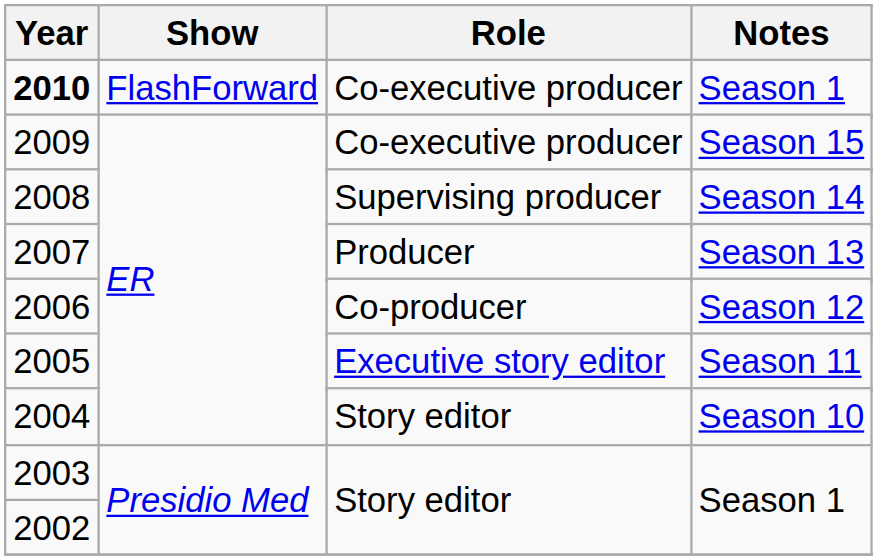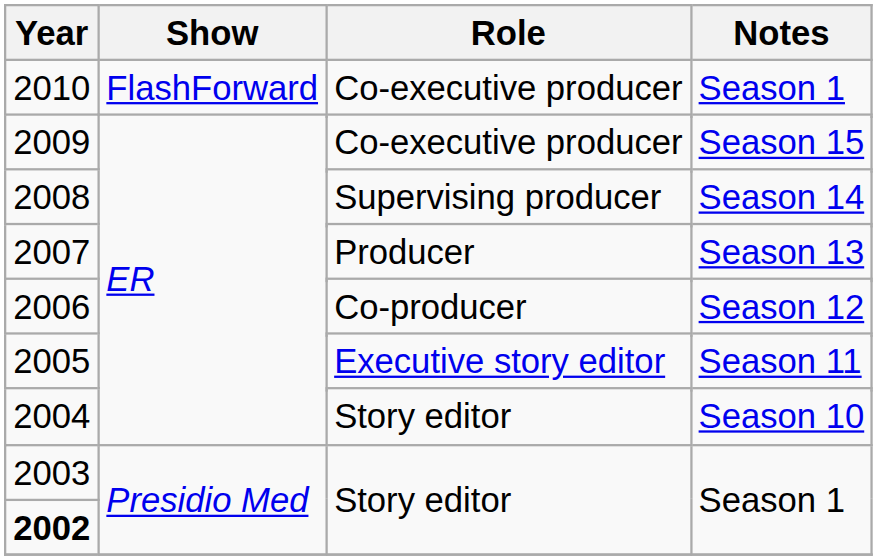(52, 88) bold -> (52, 88) normal
(52, 527) normal -> (52, 527) bold
